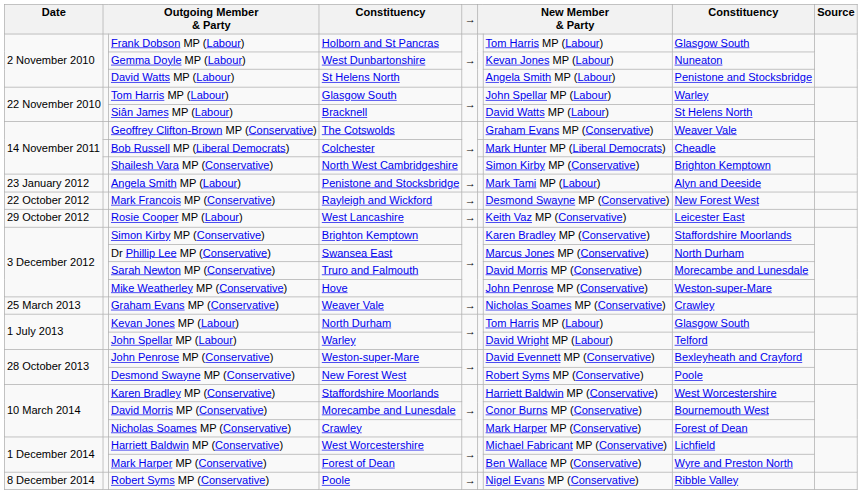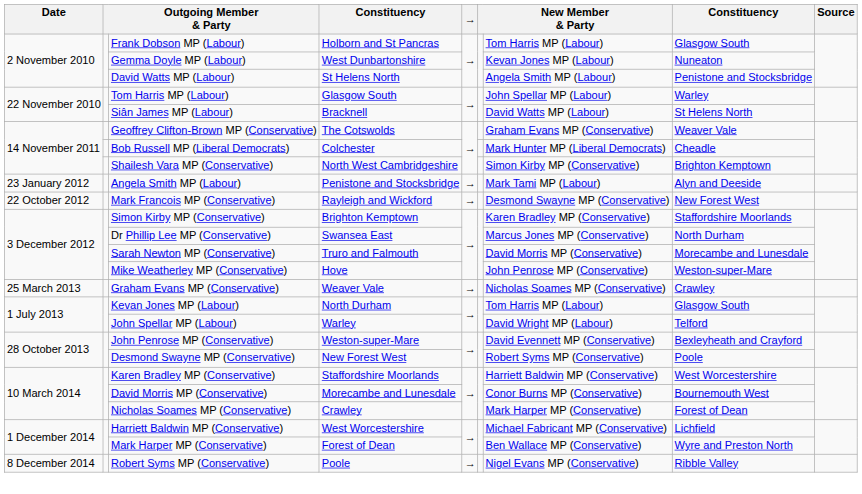- row: (177, 218)
